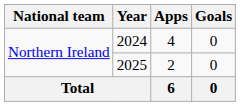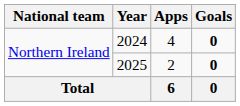(213, 40) normal -> (213, 40) bold
(213, 64) normal -> (213, 64) bold
